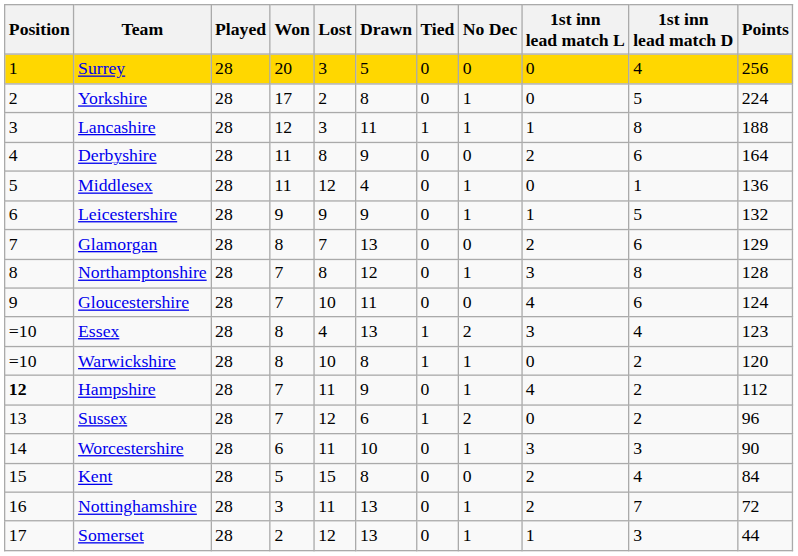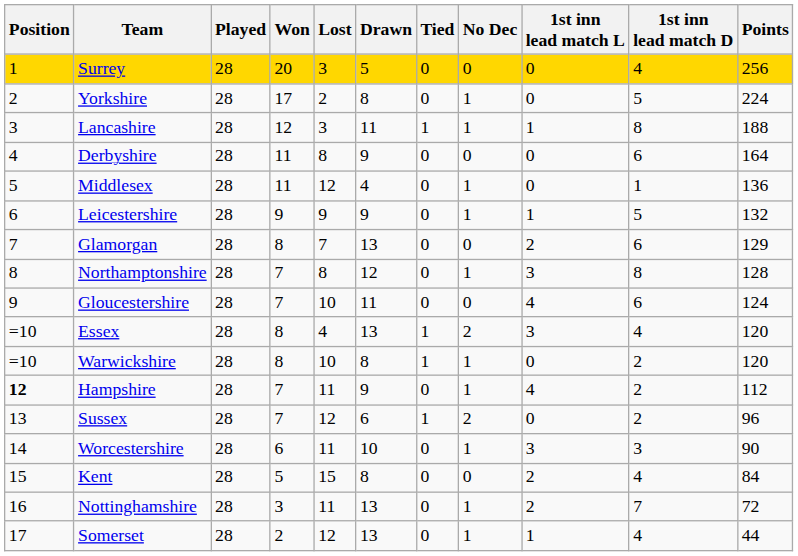(530, 156) 2 -> (530, 156) 0
(755, 331) 123 -> (755, 331) 120
(638, 535) 3 -> (638, 535) 4
